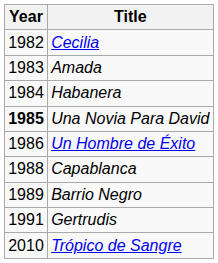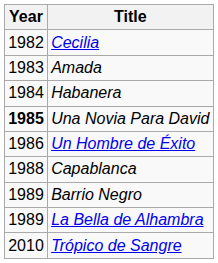+ row: (127, 220)
- row: (84, 220)
